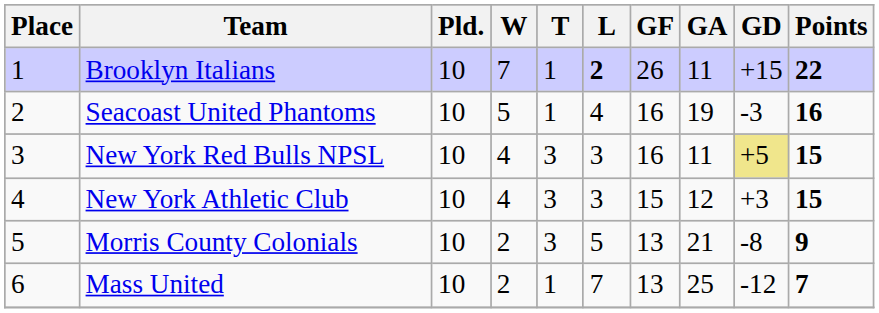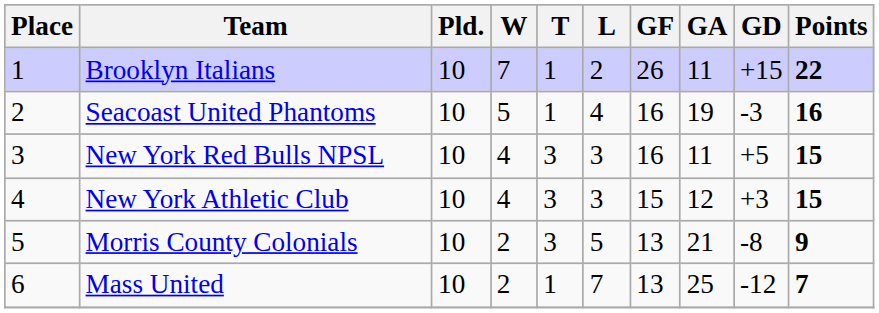(597, 69) bold -> (597, 69) normal
(754, 155) khaki background -> (754, 155) no background
